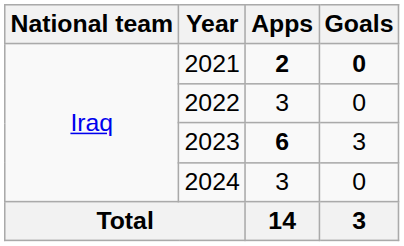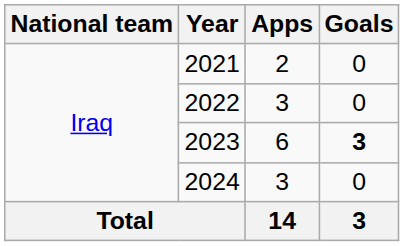(282, 63) bold -> (282, 63) normal
(359, 63) bold -> (359, 63) normal
(282, 142) bold -> (282, 142) normal
(359, 142) normal -> (359, 142) bold
